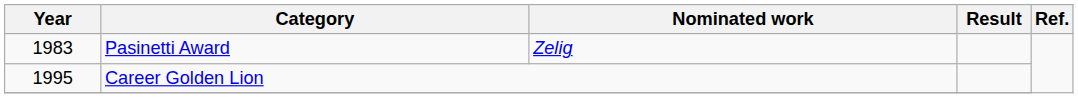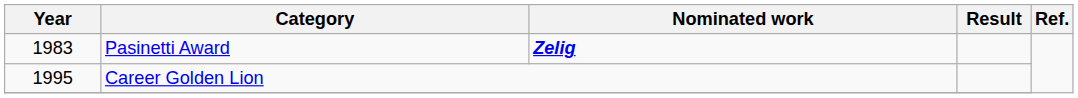(553, 48) normal -> (554, 48) bold
